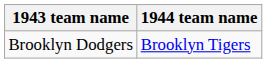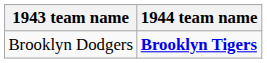(196, 44) normal -> (199, 44) bold
